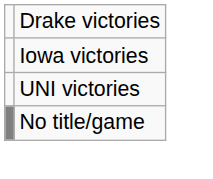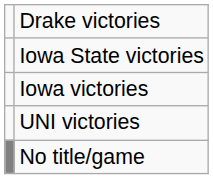+ row: (112, 55)
